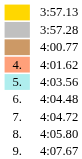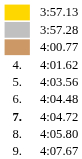(17, 64) lightsalmon background -> (17, 64) no background
(17, 82) paleturquoise background -> (17, 82) no background
(17, 116) normal -> (17, 116) bold
